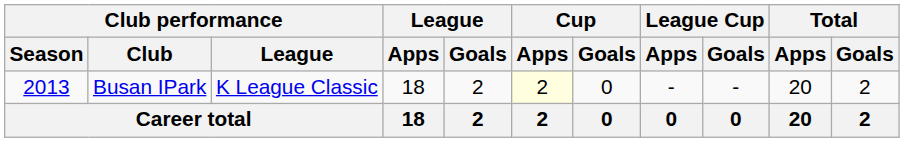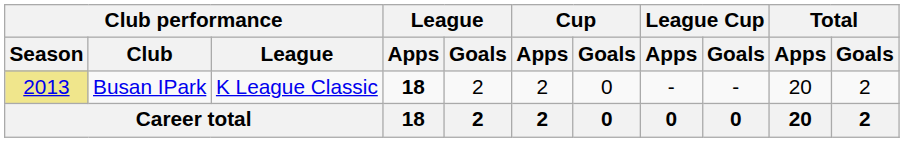(46, 86) no background -> (46, 86) khaki background
(413, 86) normal -> (413, 86) bold
(542, 86) lightyellow background -> (542, 86) no background
